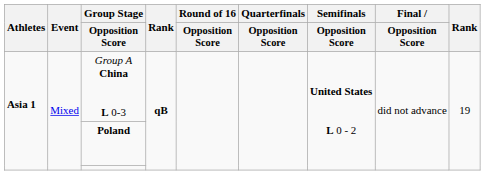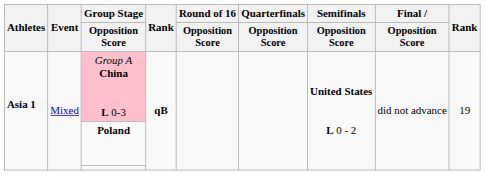(114, 87) no background -> (114, 87) pink background
